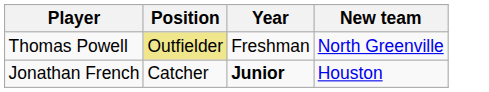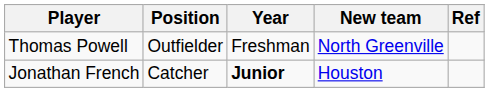+ column: (466, 18)
(185, 45) khaki background -> (185, 45) no background
